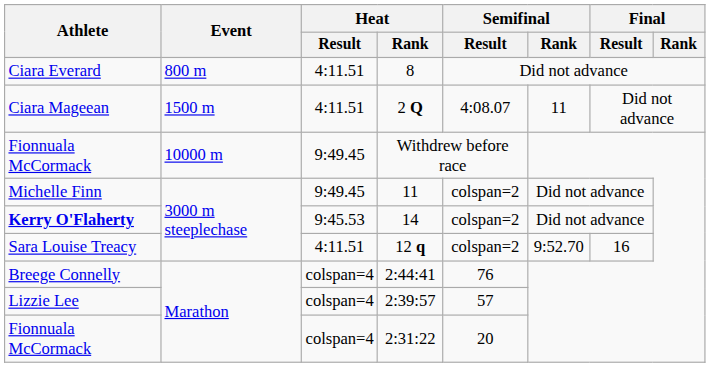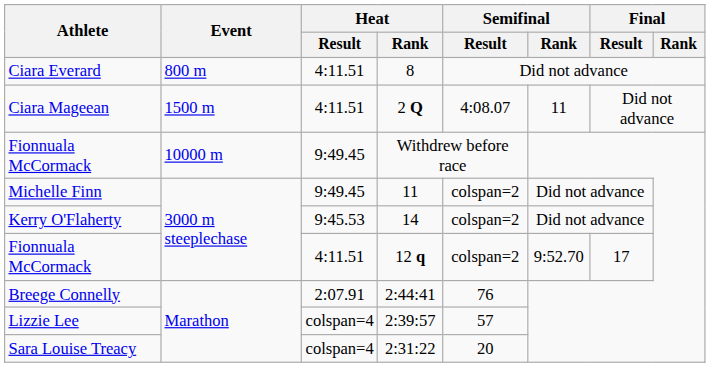(71, 220) bold -> (65, 220) normal
(72, 247) Sara Louise Treacy -> (50, 257) Fionnuala McCormack
(621, 247) 16 -> (621, 257) 17
(340, 274) colspan=4 -> (340, 294) 2:07.91
(50, 339) Fionnuala McCormack -> (72, 348) Sara Louise Treacy
